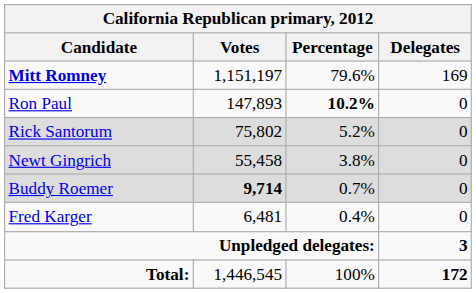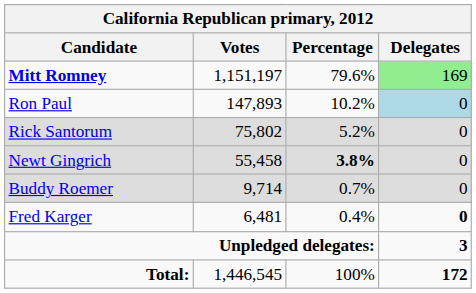(455, 75) no background -> (455, 75) lightgreen background
(351, 103) bold -> (353, 103) normal
(463, 103) no background -> (463, 103) lightblue background
(357, 160) normal -> (356, 160) bold
(263, 188) bold -> (263, 188) normal
(463, 217) normal -> (463, 217) bold
